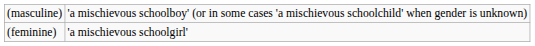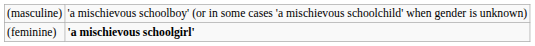(128, 32) normal -> (131, 32) bold
